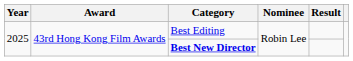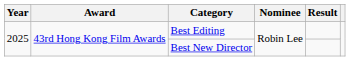(213, 47) bold -> (211, 47) normal
